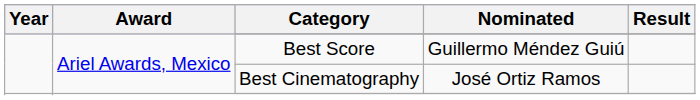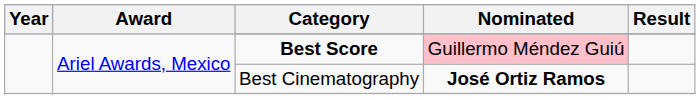(329, 49) normal -> (329, 49) bold
(526, 49) no background -> (526, 49) pink background
(526, 78) normal -> (526, 78) bold
